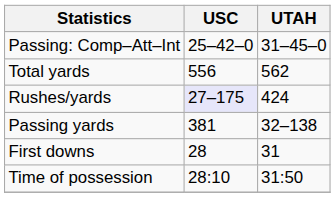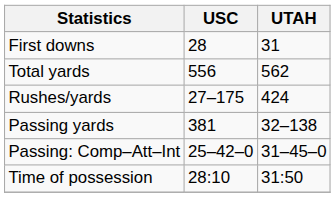rows swapped: (51, 151) <-> (94, 45)
(216, 98) lavender background -> (216, 98) no background
